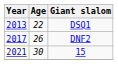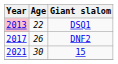(17, 25) no background -> (17, 25) pink background
(17, 53) lightyellow background -> (17, 53) no background
